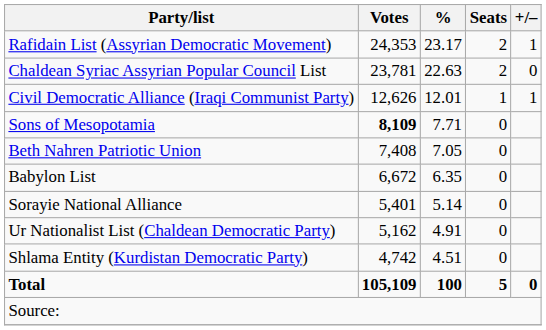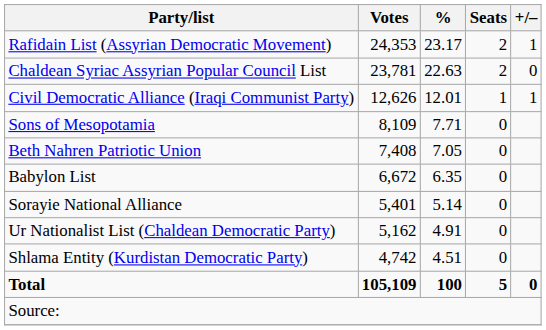(398, 124) bold -> (398, 124) normal
